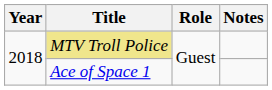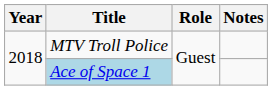(109, 44) khaki background -> (109, 44) no background
(100, 71) no background -> (100, 71) lightblue background
